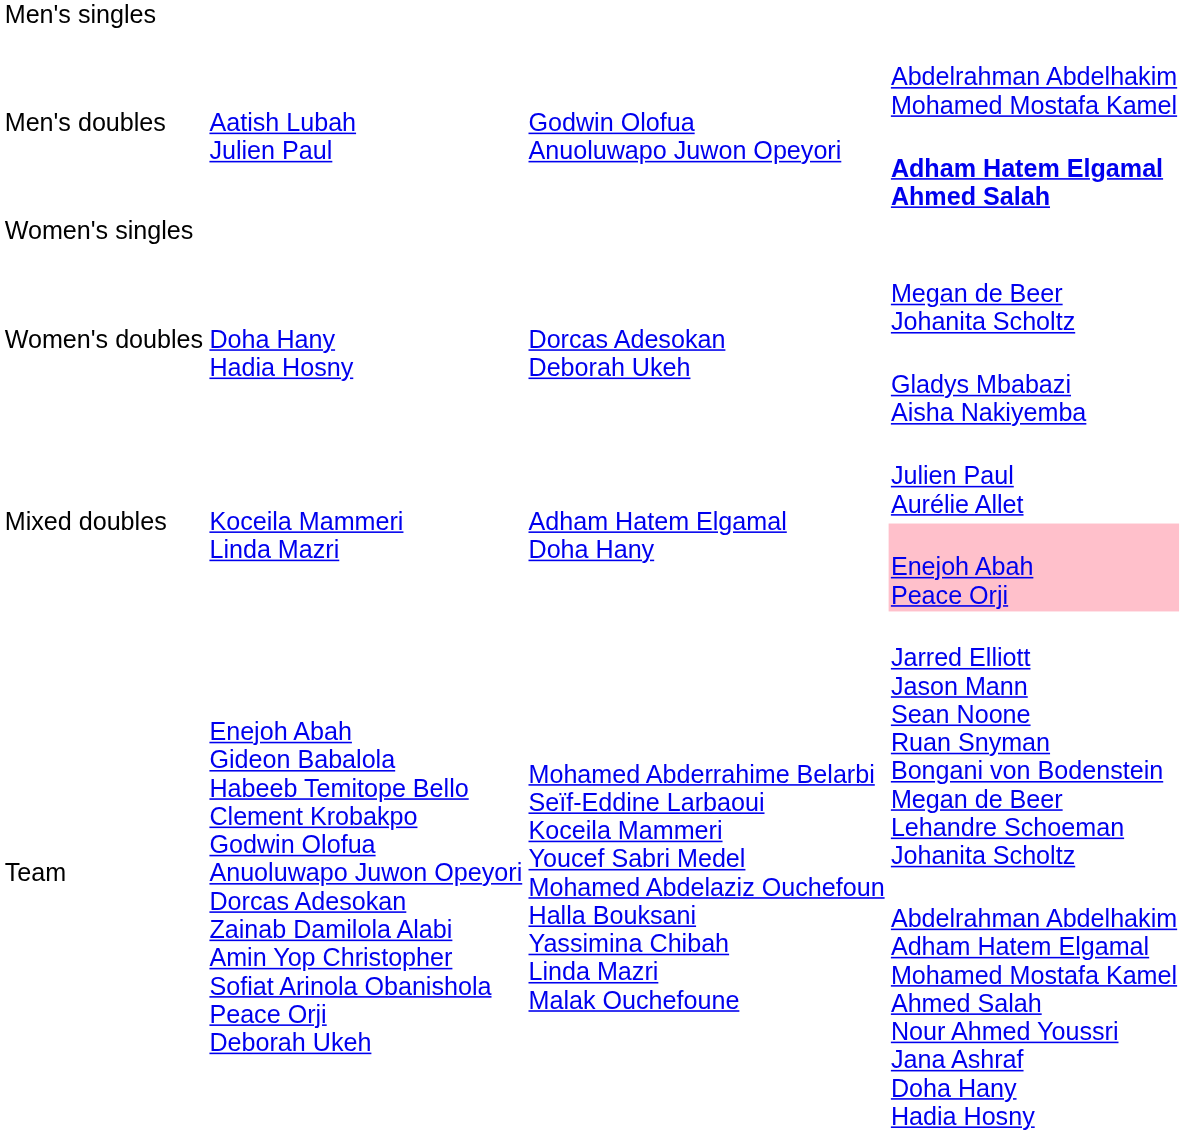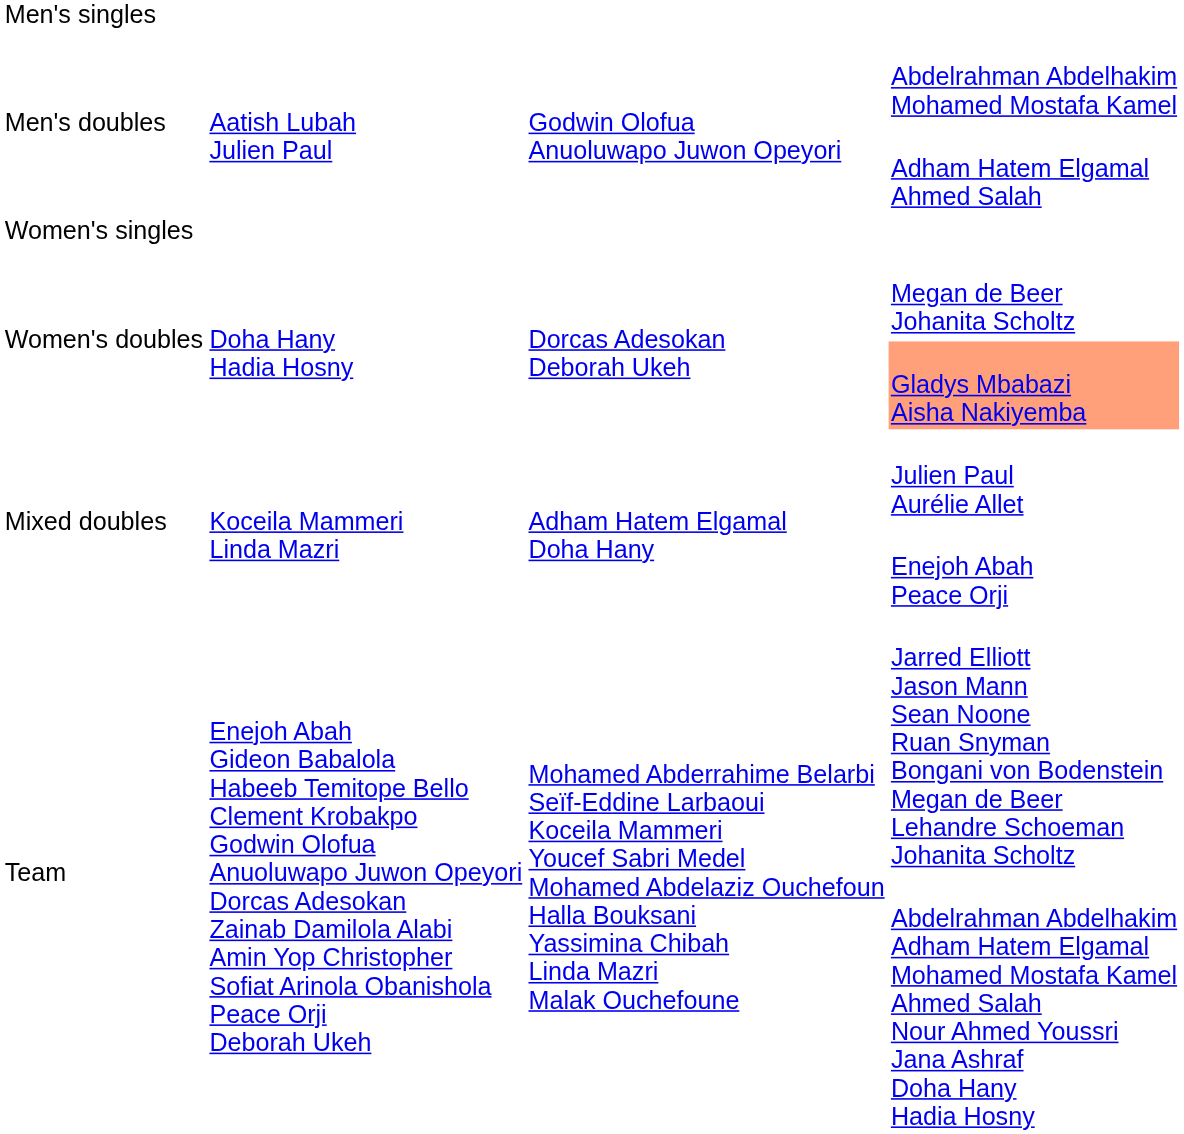(1027, 182) bold -> (1020, 182) normal
(989, 399) no background -> (989, 399) lightsalmon background
(962, 581) pink background -> (962, 581) no background
